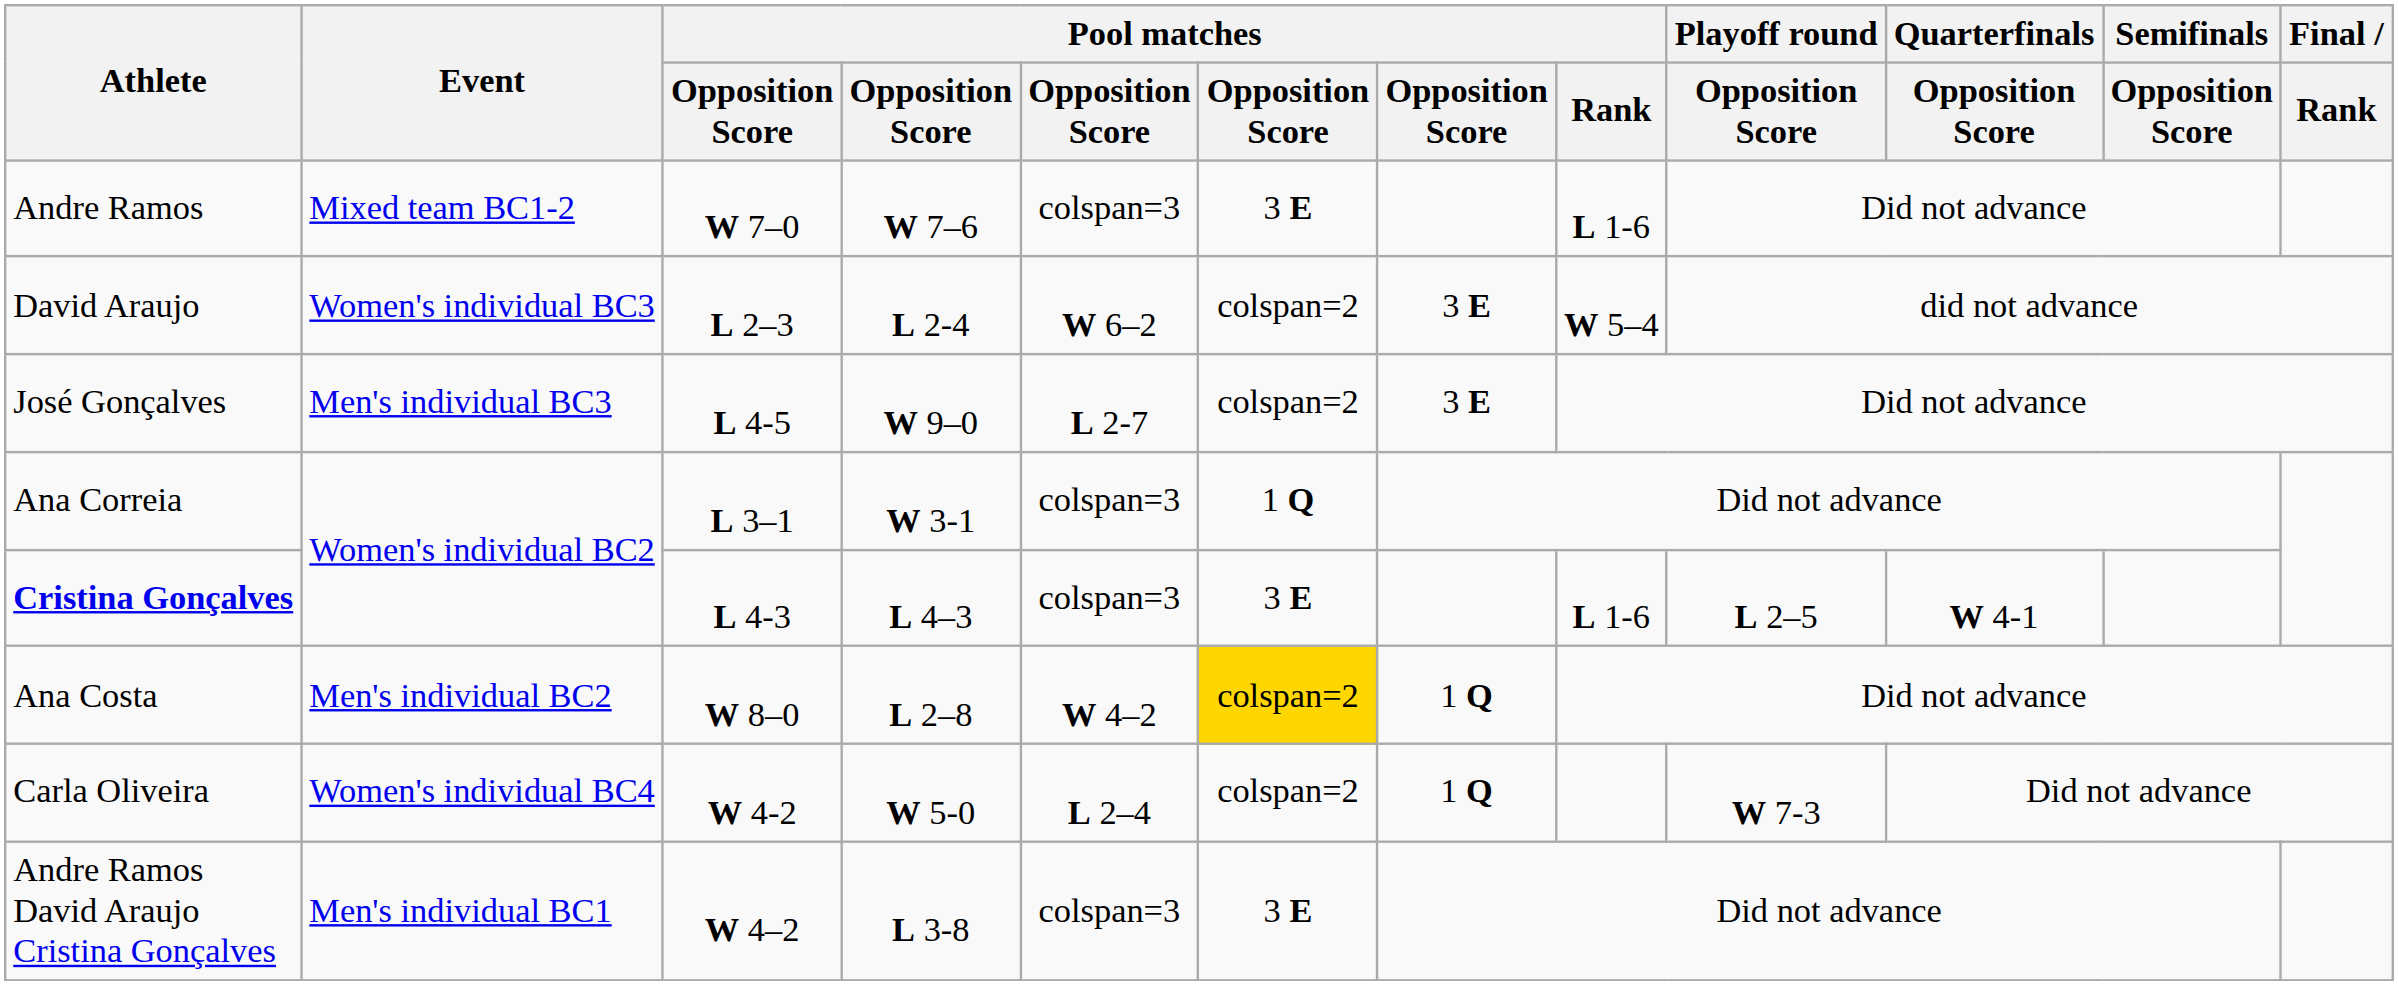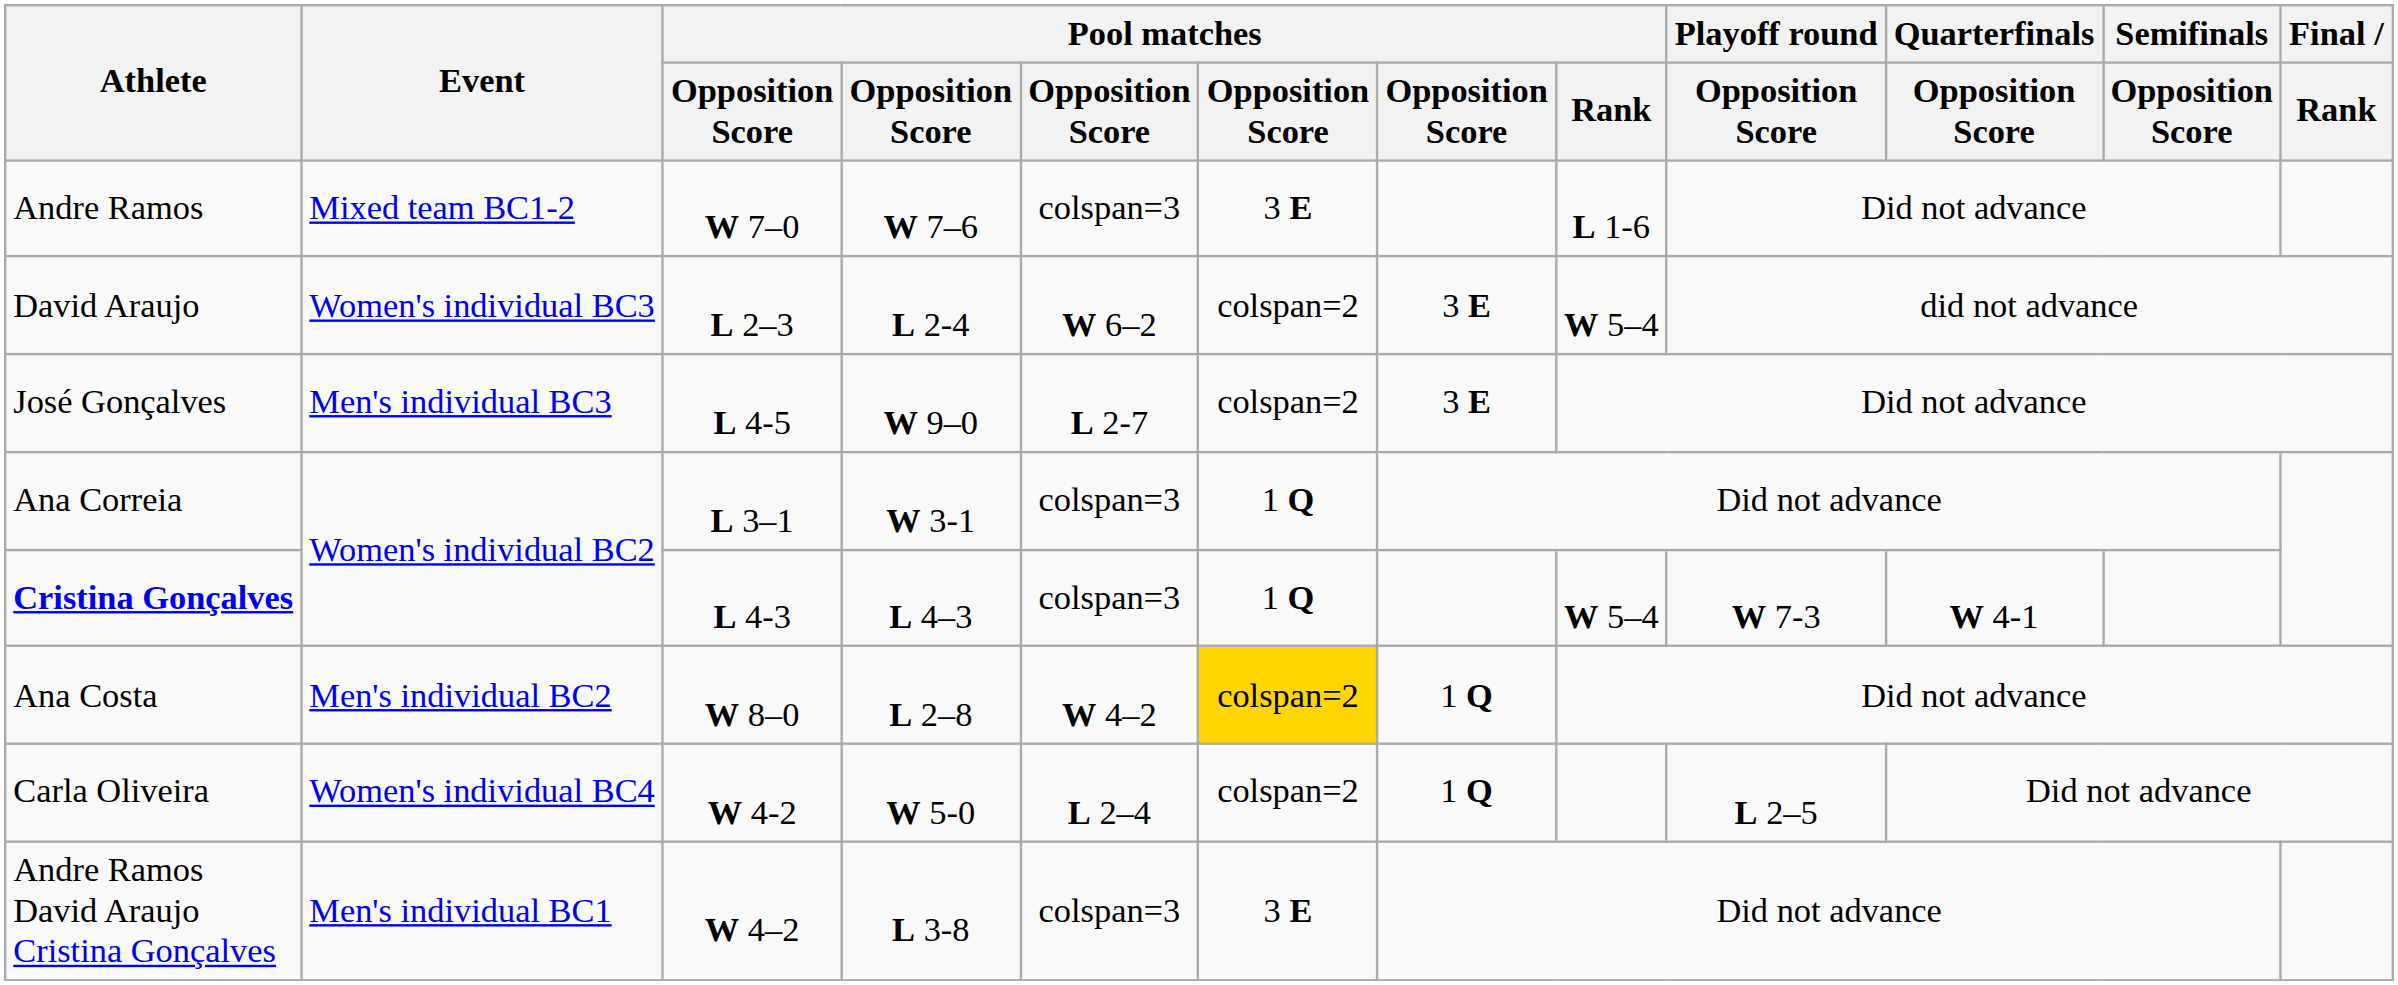(1288, 597) 3 E -> (1288, 597) 1 Q
(1611, 617) L 1-6 -> (1611, 617) W 5–4
(1776, 617) L 2–5 -> (1776, 617) W 7-3
(1776, 812) W 7-3 -> (1776, 812) L 2–5
